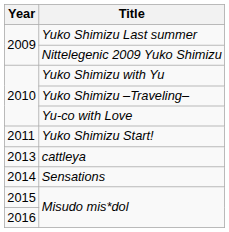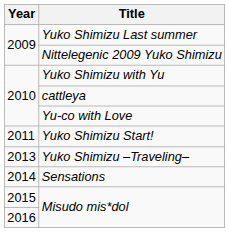(115, 95) Yuko Shimizu –Traveling– -> (64, 95) cattleya
(64, 156) cattleya -> (115, 156) Yuko Shimizu –Traveling–
